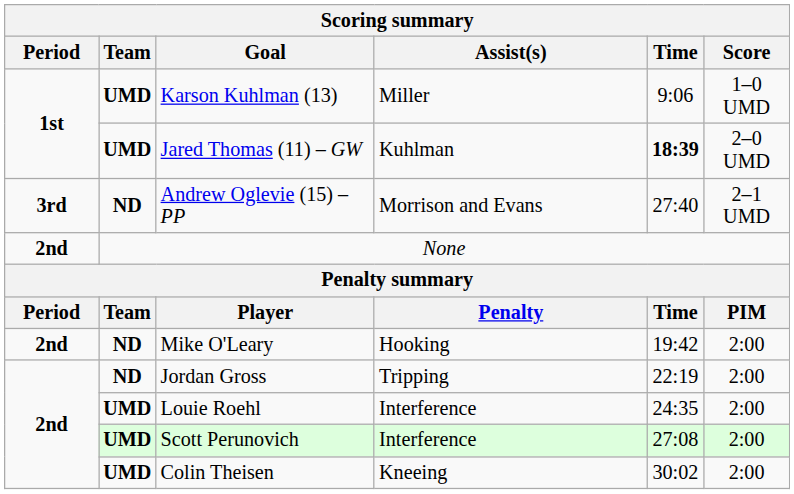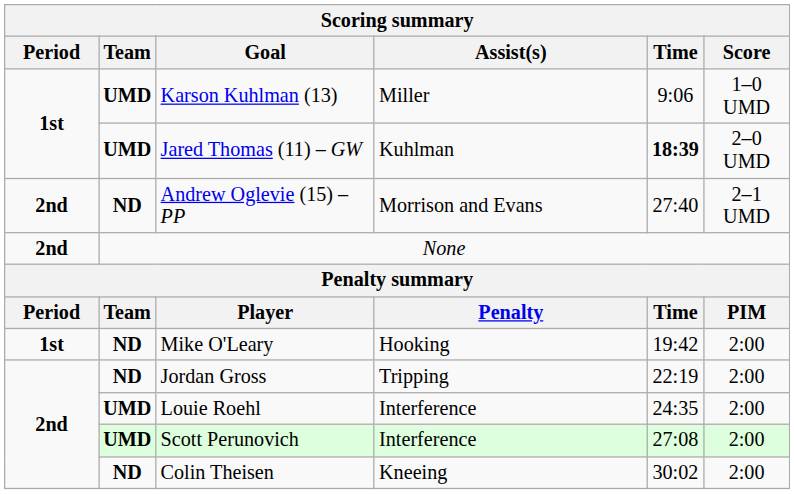(52, 205) 3rd -> (52, 205) 2nd
(52, 344) 2nd -> (52, 344) 1st
(127, 472) UMD -> (127, 472) ND
